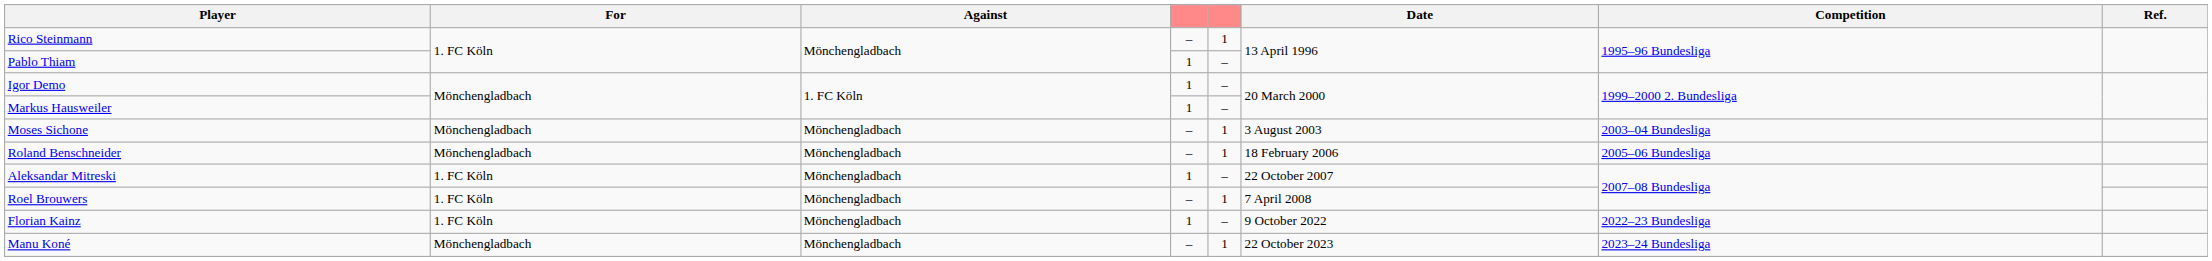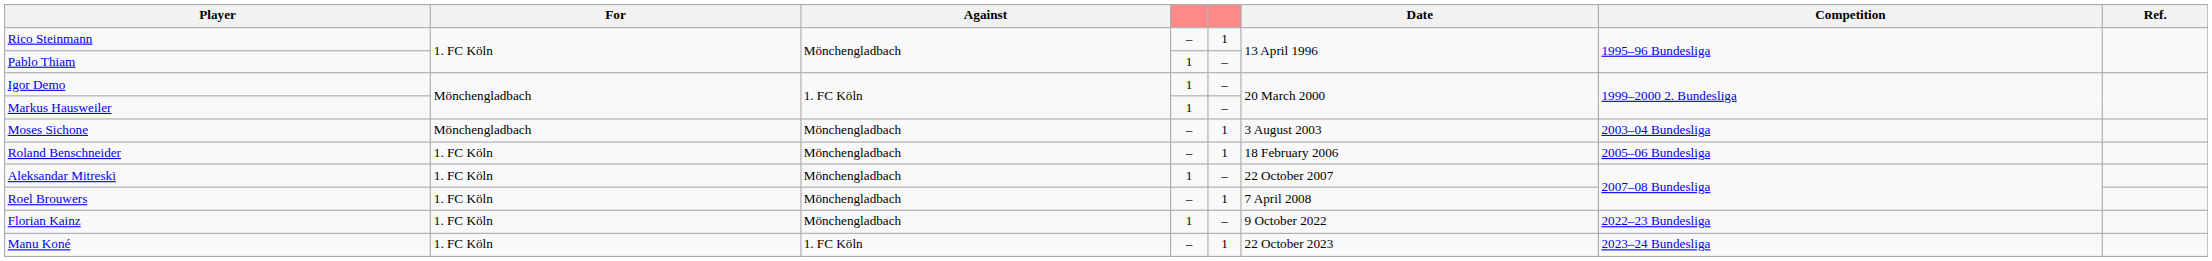(483, 153) Mönchengladbach -> (463, 153) 1. FC Köln
(483, 244) Mönchengladbach -> (463, 244) 1. FC Köln
(852, 244) Mönchengladbach -> (833, 244) 1. FC Köln
